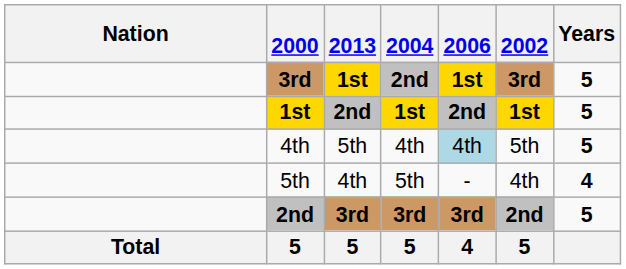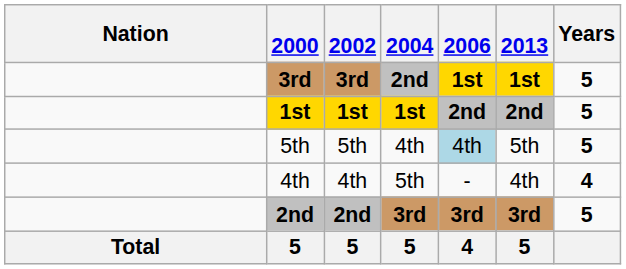columns swapped: (525, 46) <-> (352, 46)
(295, 147) 4th -> (295, 147) 5th
(295, 180) 5th -> (295, 180) 4th
